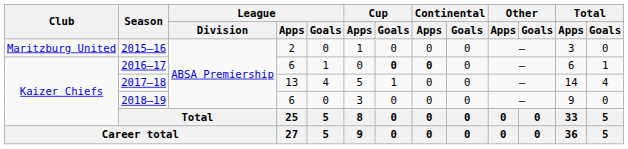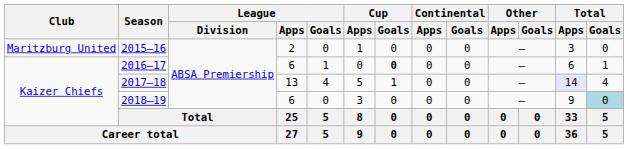(429, 65) bold -> (429, 65) normal
(571, 83) no background -> (571, 83) lavender background
(605, 100) no background -> (605, 100) lightblue background
